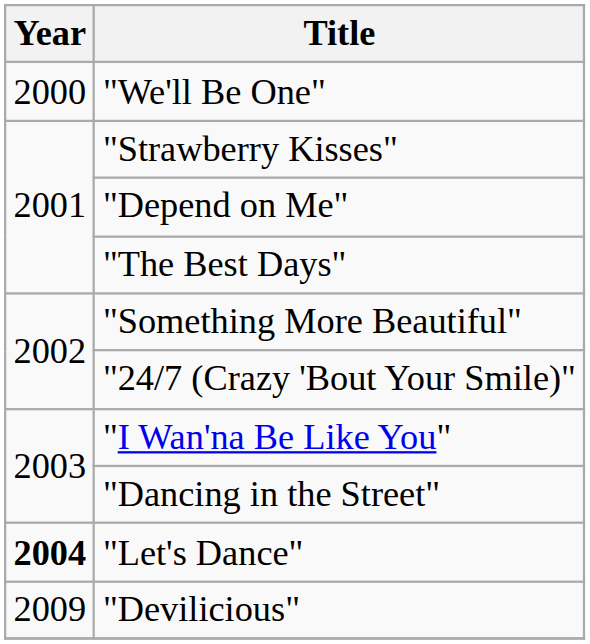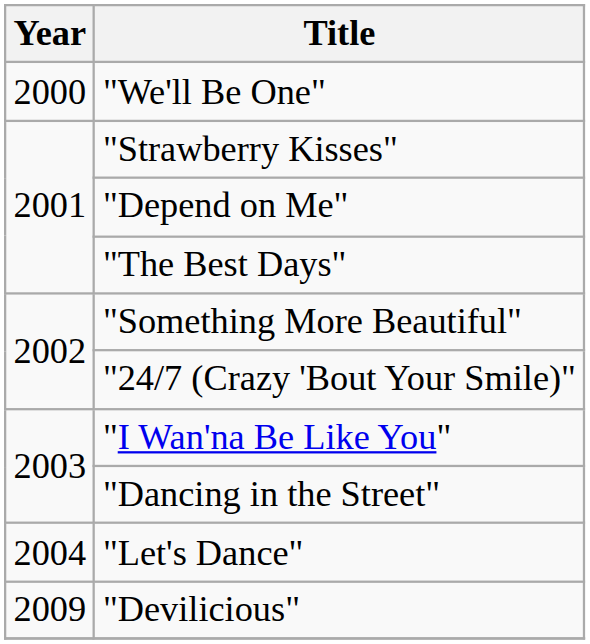(50, 551) bold -> (50, 551) normal
